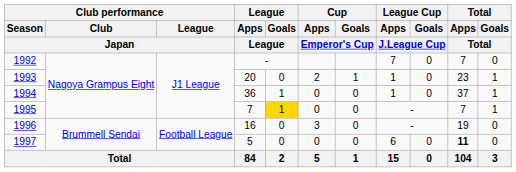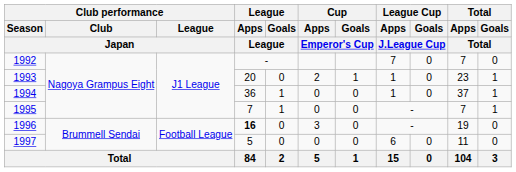(282, 110) gold background -> (282, 110) no background
(250, 126) normal -> (250, 126) bold
(463, 142) bold -> (463, 142) normal
